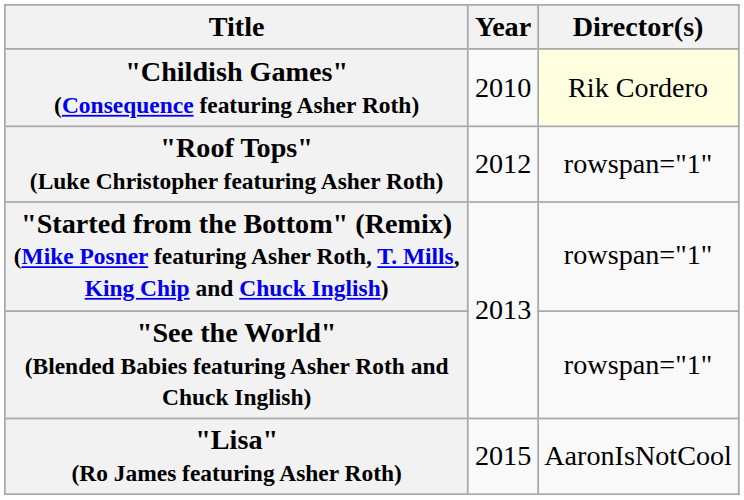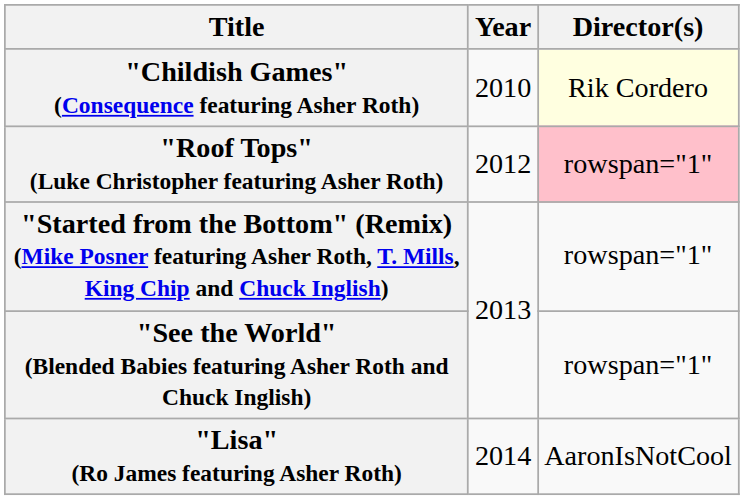(638, 163) no background -> (638, 163) pink background
(503, 456) 2015 -> (503, 456) 2014
